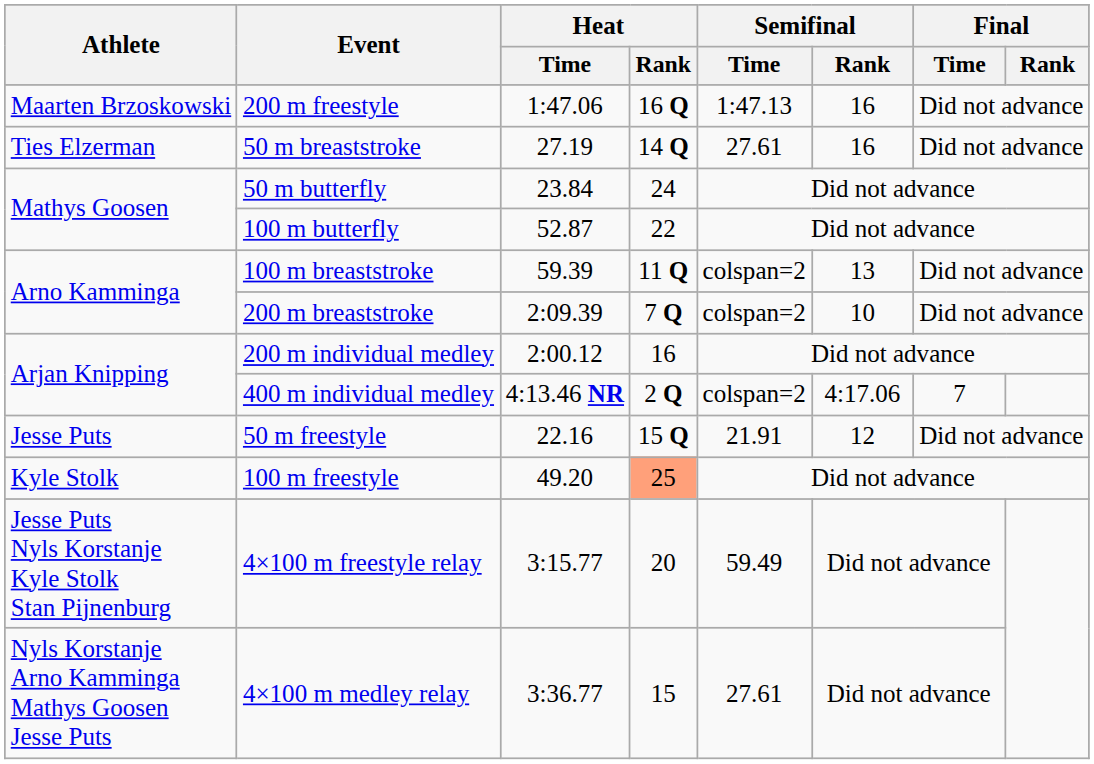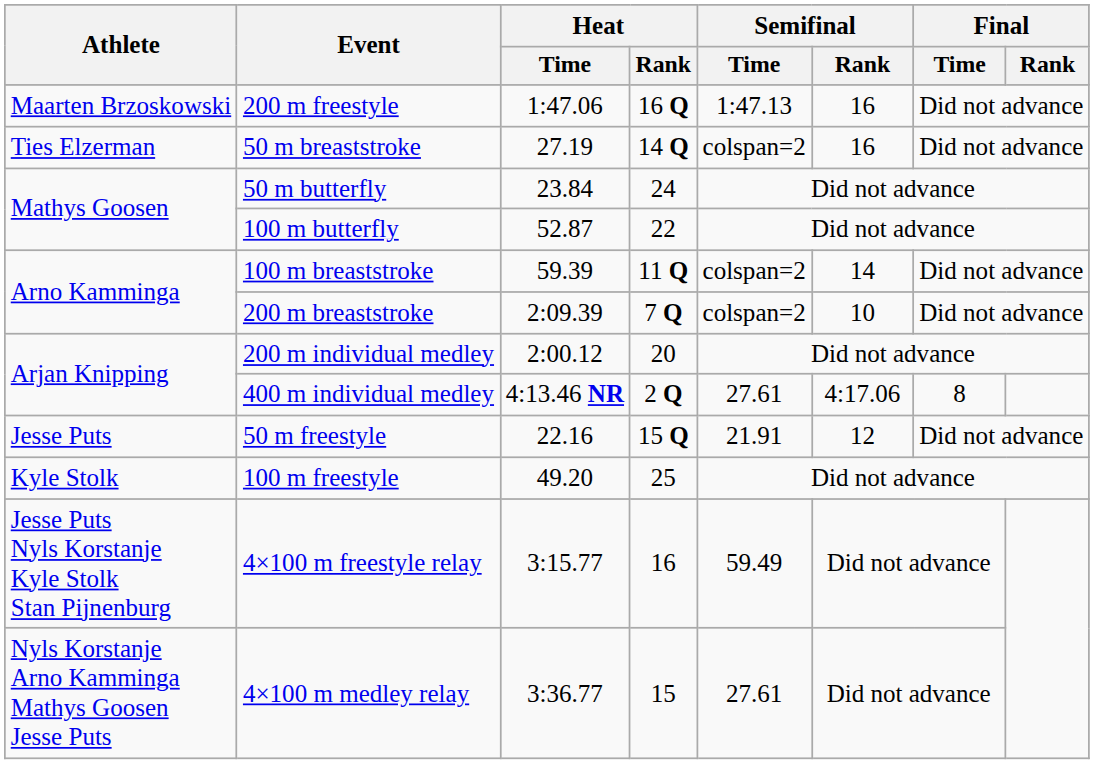(754, 147) 27.61 -> (754, 147) colspan=2
(862, 271) 13 -> (862, 271) 14
(663, 353) 16 -> (663, 353) 20
(754, 395) colspan=2 -> (754, 395) 27.61
(960, 395) 7 -> (960, 395) 8
(663, 477) lightsalmon background -> (663, 477) no background
(663, 563) 20 -> (663, 563) 16
